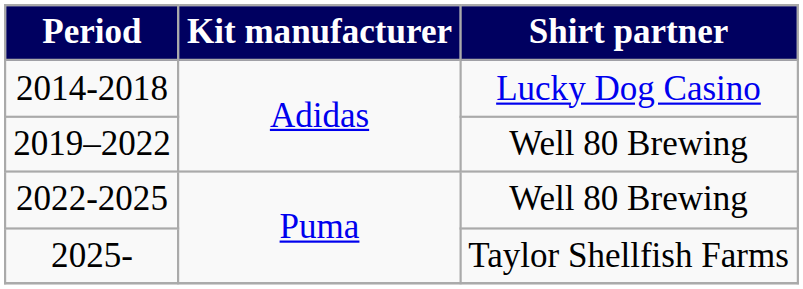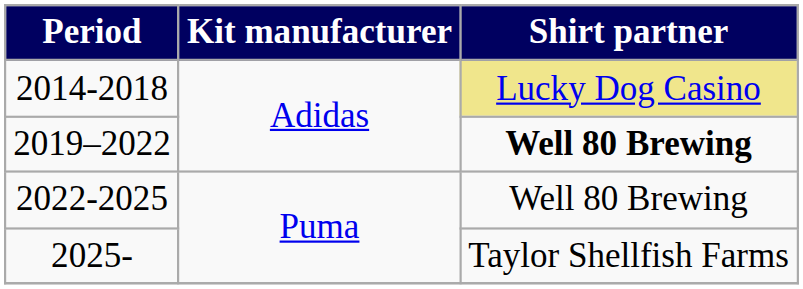(628, 87) no background -> (628, 87) khaki background
(629, 143) normal -> (628, 143) bold
